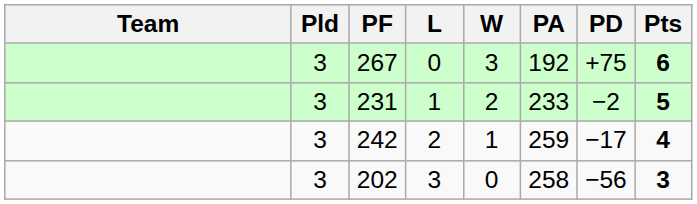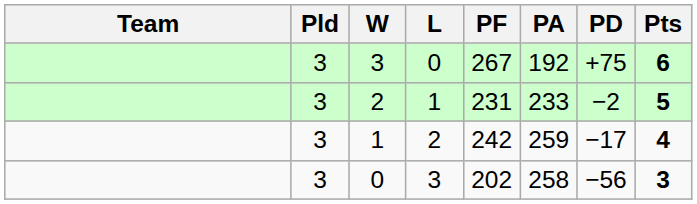columns swapped: (492, 23) <-> (377, 23)
